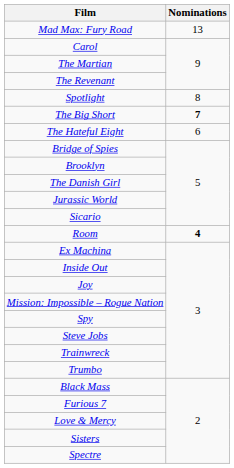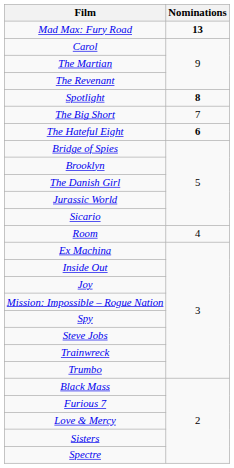(198, 30) normal -> (198, 30) bold
(198, 98) normal -> (198, 98) bold
(198, 115) bold -> (198, 115) normal
(198, 132) normal -> (198, 132) bold
(198, 234) bold -> (198, 234) normal
